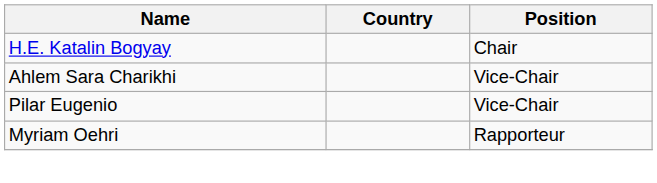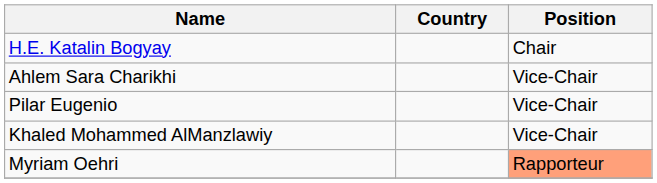+ row: (141, 134)
(519, 134) no background -> (558, 163) lightsalmon background
